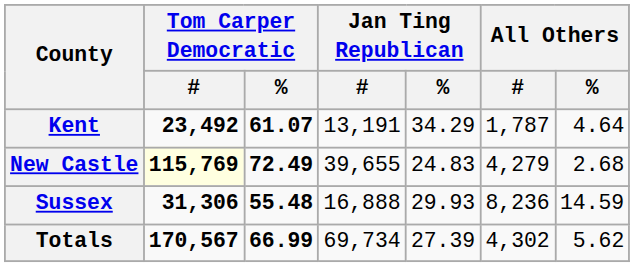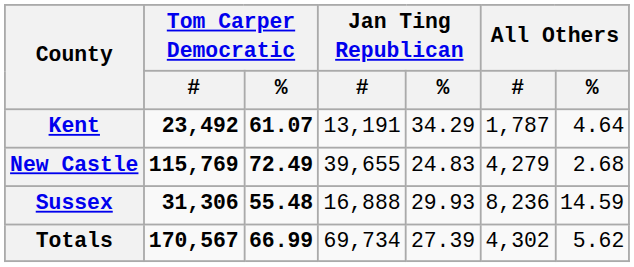(194, 165) lightyellow background -> (194, 165) no background
